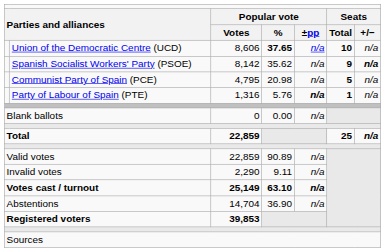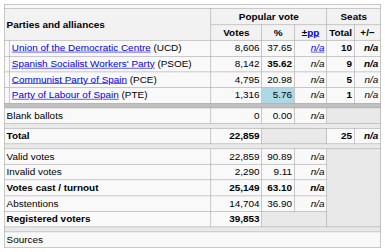(280, 48) bold -> (280, 48) normal
(371, 48) normal -> (371, 48) bold
(280, 64) normal -> (280, 64) bold
(282, 95) no background -> (282, 95) lightblue background
(317, 95) bold -> (318, 95) normal
